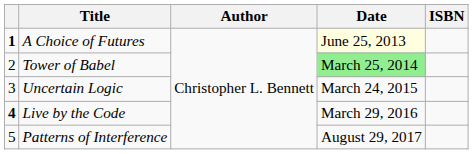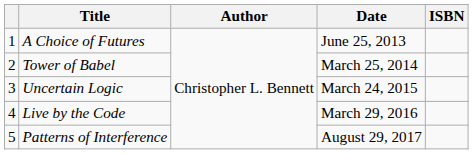(12, 40) bold -> (12, 40) normal
(363, 40) lightyellow background -> (363, 40) no background
(369, 64) lightgreen background -> (369, 64) no background
(12, 112) bold -> (12, 112) normal
